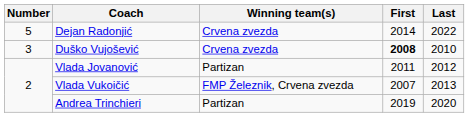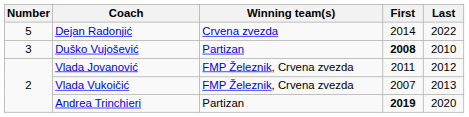(240, 49) Crvena zvezda -> (223, 49) Partizan
(223, 67) Partizan -> (278, 67) FMP Železnik, Crvena zvezda
(403, 103) normal -> (403, 103) bold
